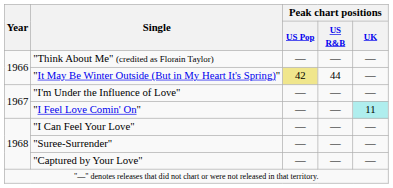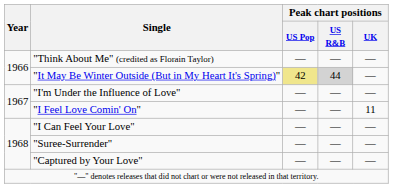(335, 76) no background -> (335, 76) lightgrey background
(370, 110) paleturquoise background -> (370, 110) no background
